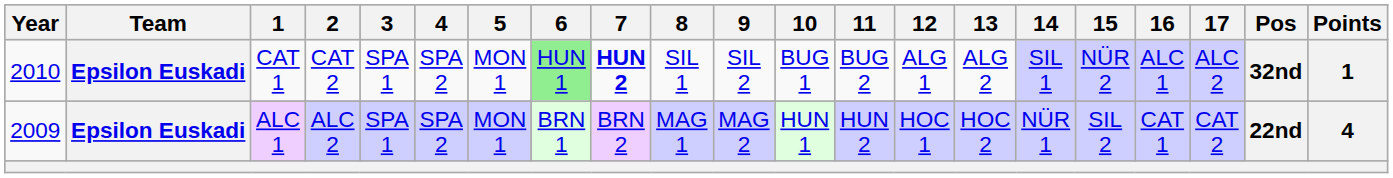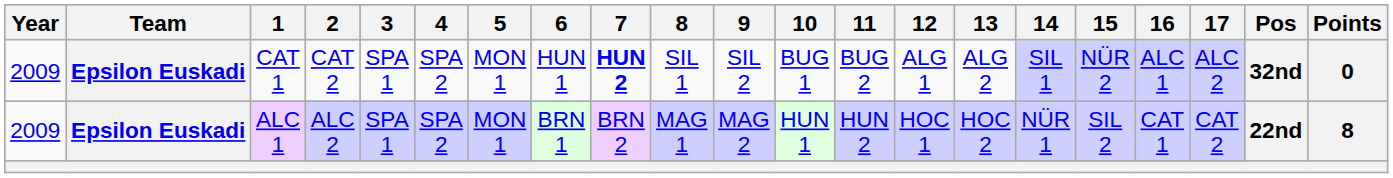(35, 70) 2010 -> (35, 70) 2009
(561, 70) lightgreen background -> (561, 70) no background
(1347, 70) 1 -> (1347, 70) 0
(1347, 131) 4 -> (1347, 131) 8
